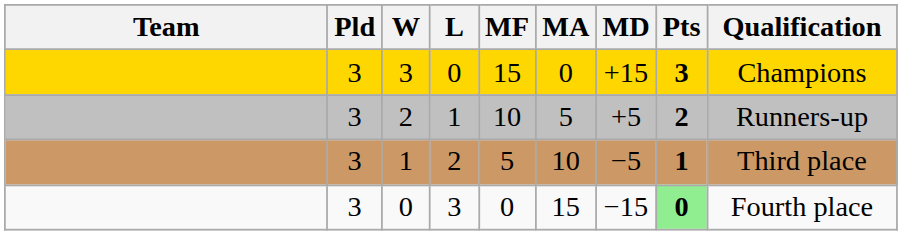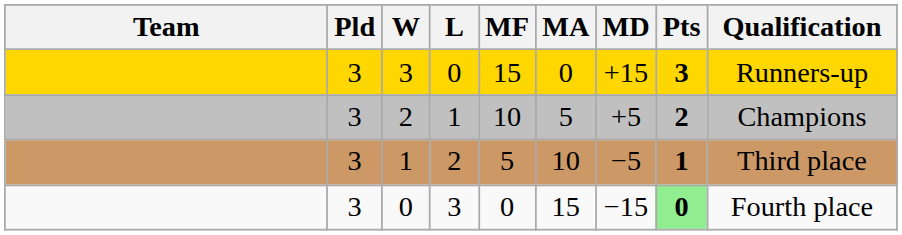(802, 71) Champions -> (802, 71) Runners-up
(802, 116) Runners-up -> (802, 116) Champions
